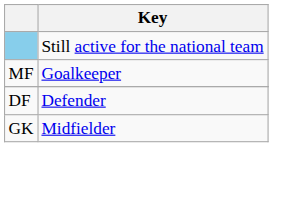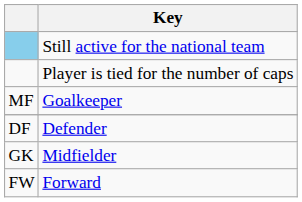+ row: (168, 73)
+ row: (72, 182)
